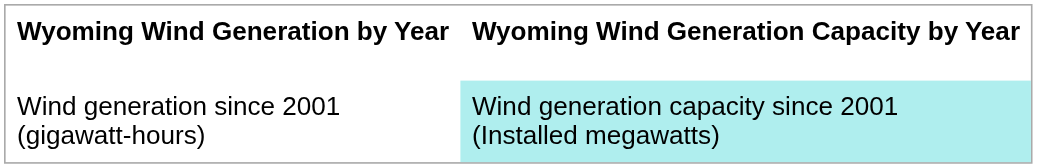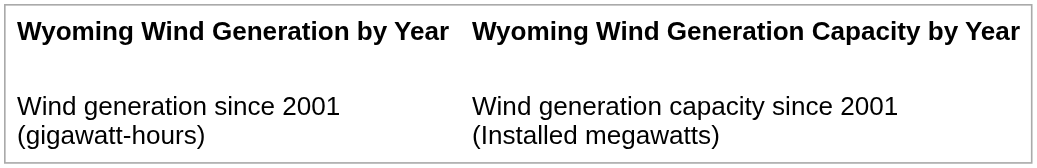(685, 121) paleturquoise background -> (685, 121) no background
